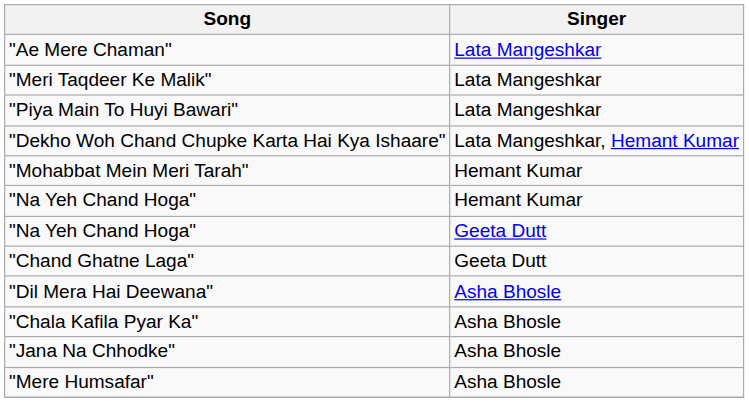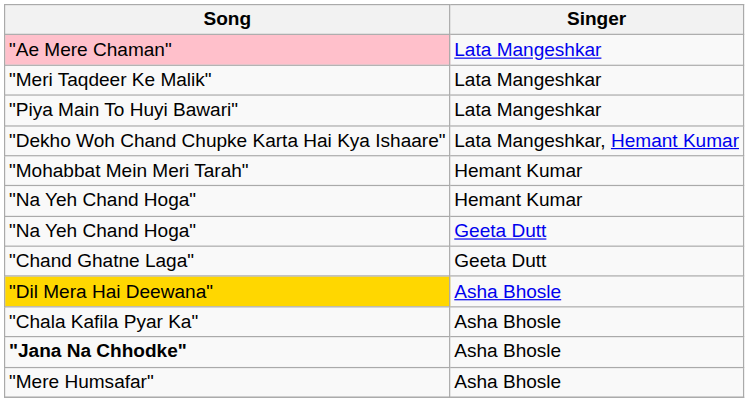(90, 49) no background -> (90, 49) pink background
(111, 291) no background -> (111, 291) gold background
(92, 351) normal -> (98, 351) bold
